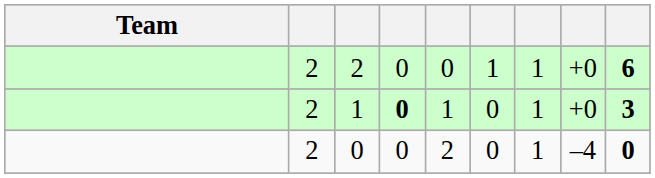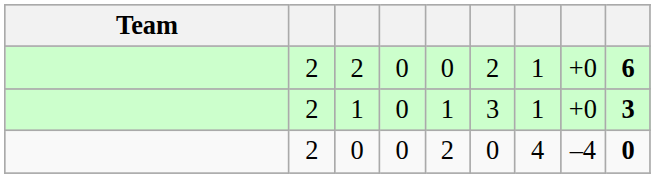(493, 67) 1 -> (493, 67) 2
(402, 109) bold -> (402, 109) normal
(493, 109) 0 -> (493, 109) 3
(538, 151) 1 -> (538, 151) 4
